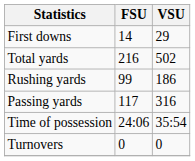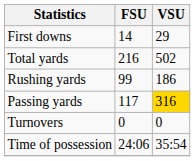(166, 101) no background -> (166, 101) gold background
rows swapped: (35, 144) <-> (60, 123)
